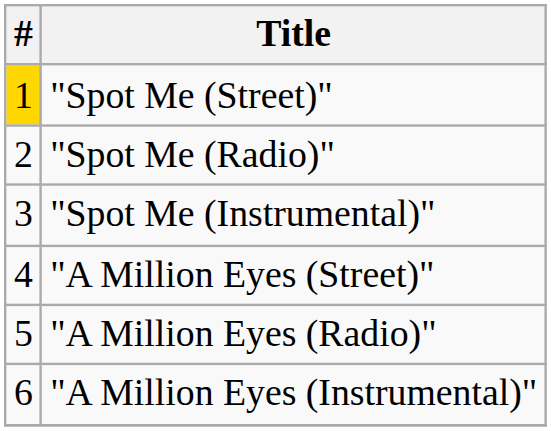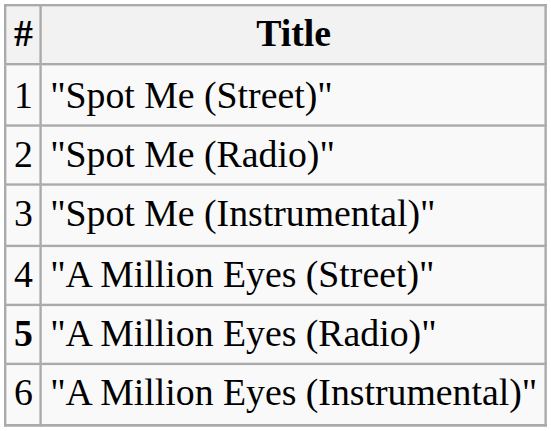(23, 94) gold background -> (23, 94) no background
(23, 333) normal -> (23, 333) bold
